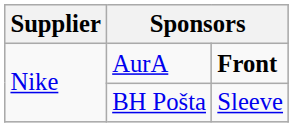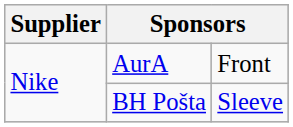(247, 63) bold -> (244, 63) normal
